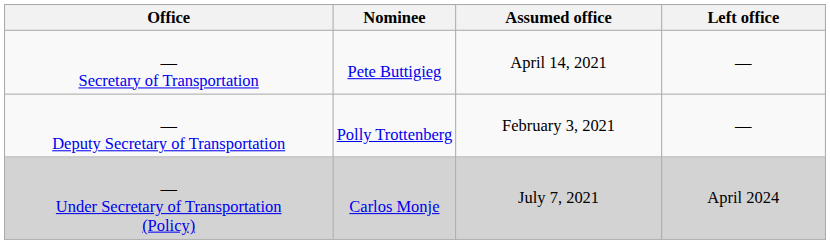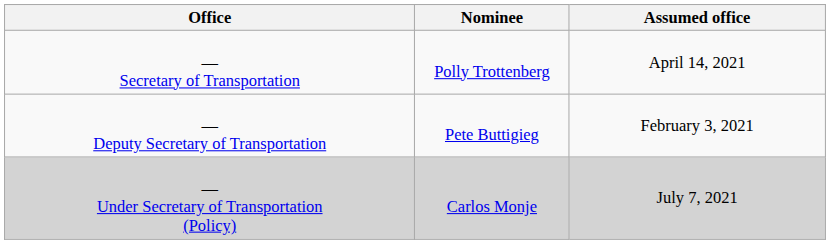- column: (743, 17)
(394, 71) Pete Buttigieg -> (492, 71) Polly Trottenberg
(394, 134) Polly Trottenberg -> (492, 134) Pete Buttigieg
